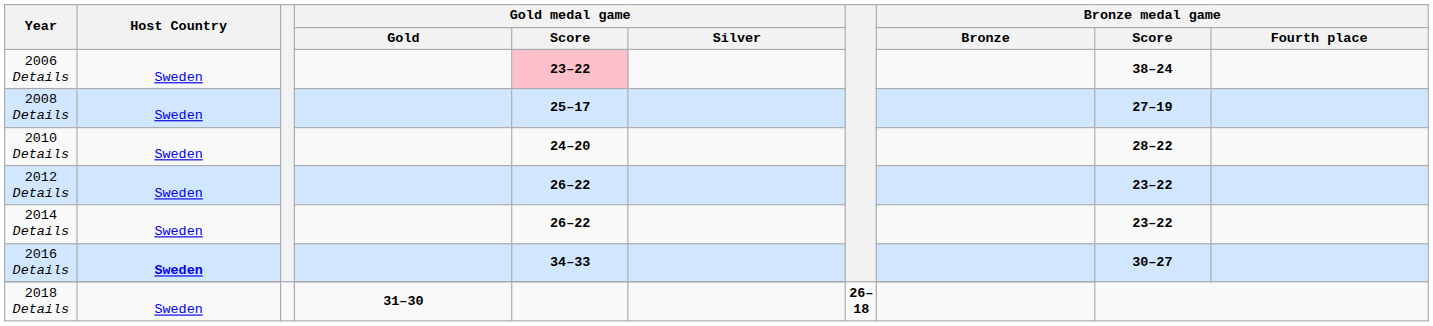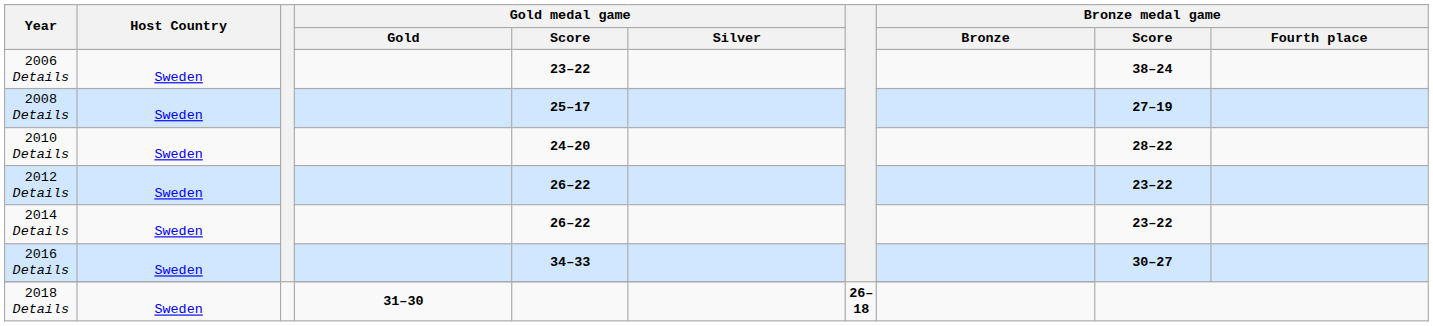(570, 69) pink background -> (570, 69) no background
(179, 270) bold -> (179, 270) normal
